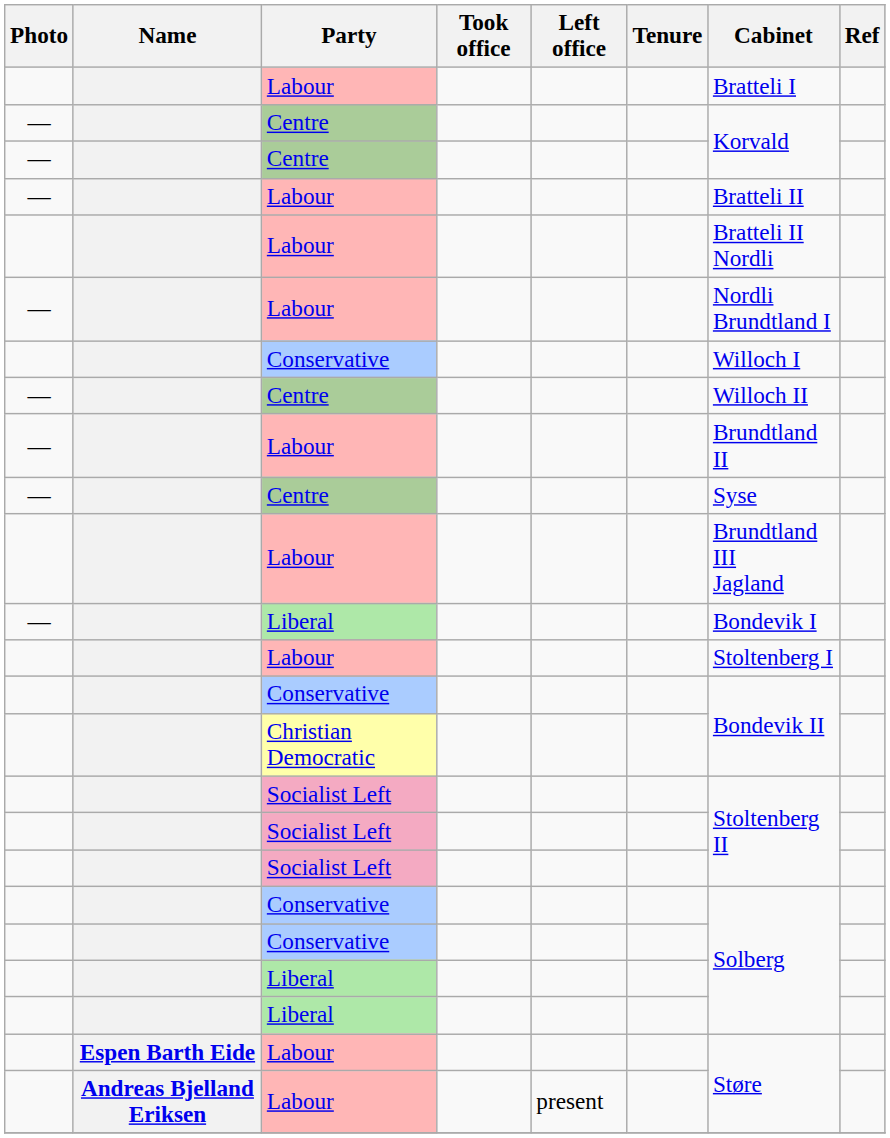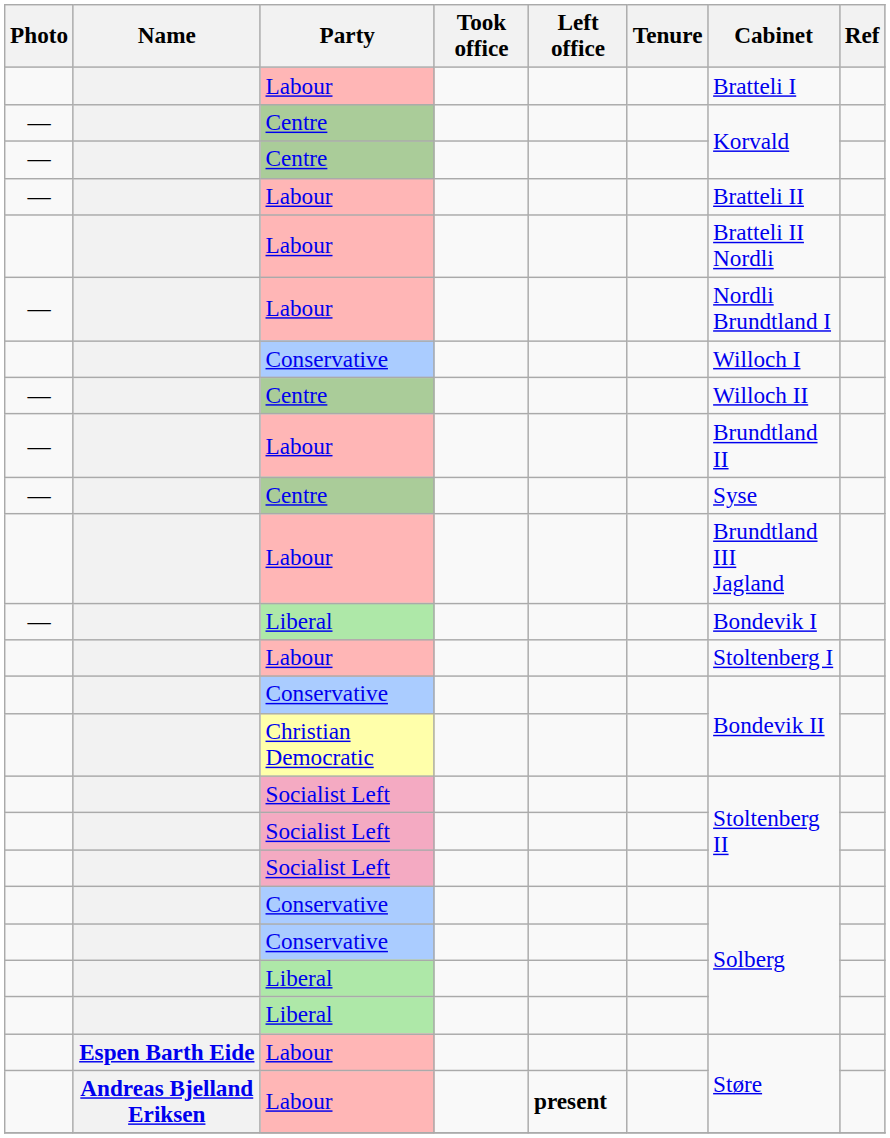(570, 1101) normal -> (571, 1101) bold
